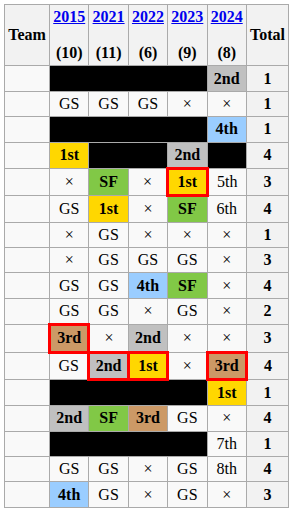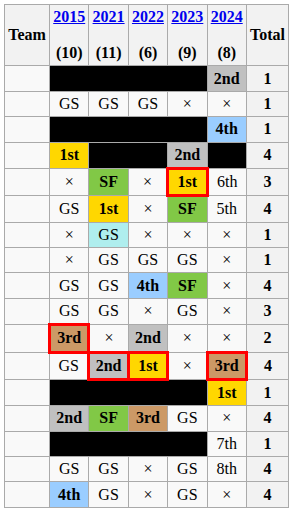(227, 182) 5th -> (227, 182) 6th
(227, 208) 6th -> (227, 208) 5th
(109, 234) no background -> (109, 234) paleturquoise background
(268, 260) 3 -> (268, 260) 1
(268, 311) 2 -> (268, 311) 3
(268, 338) 3 -> (268, 338) 2
(268, 494) 3 -> (268, 494) 4
